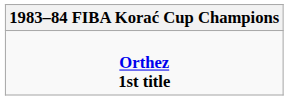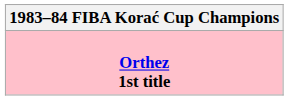(144, 72) no background -> (144, 72) pink background
